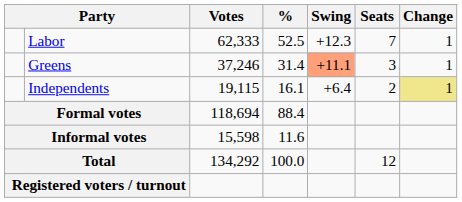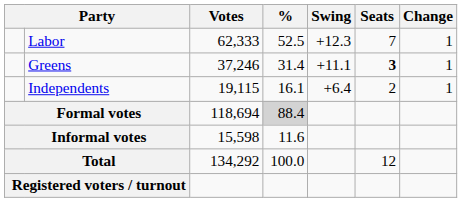(334, 64) lightsalmon background -> (334, 64) no background
(392, 64) normal -> (392, 64) bold
(449, 88) khaki background -> (449, 88) no background
(291, 112) no background -> (291, 112) lightgrey background
